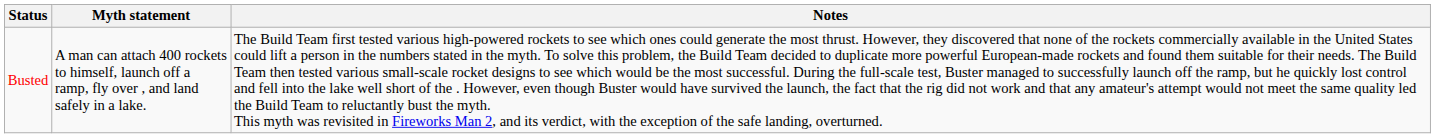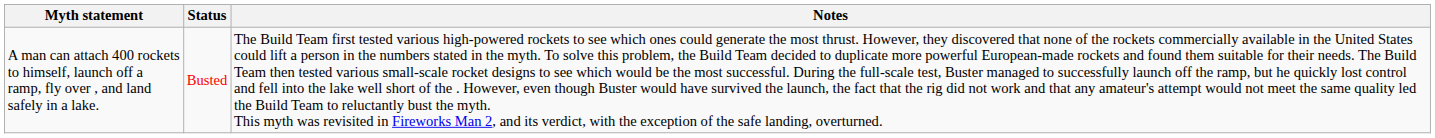columns swapped: (141, 16) <-> (28, 16)
